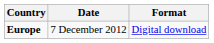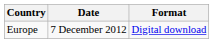(24, 30) bold -> (22, 30) normal
